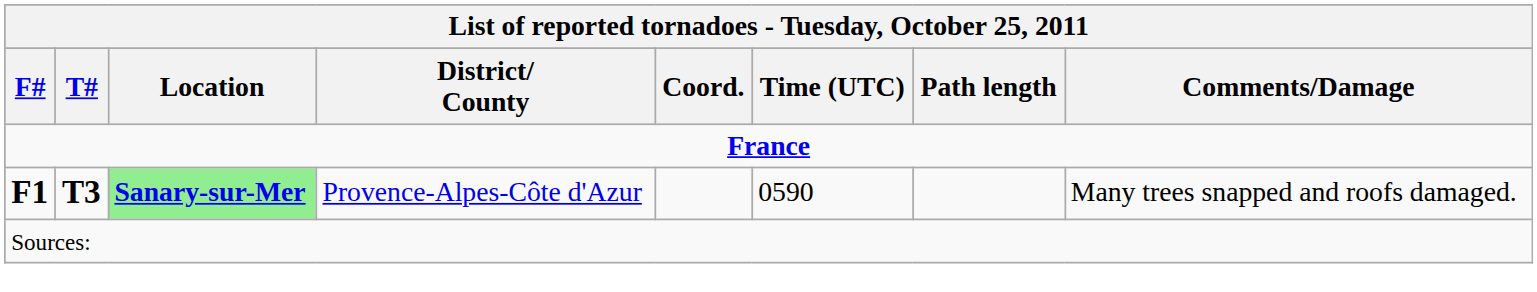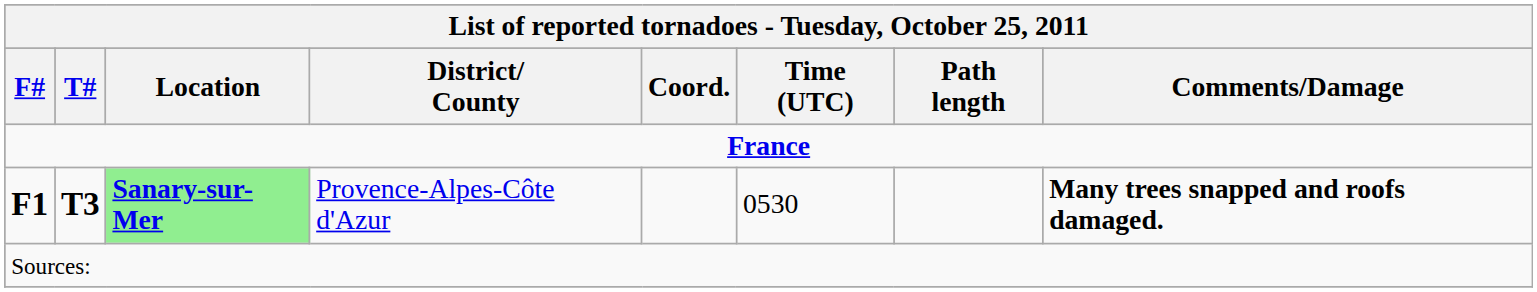(786, 192) 0590 -> (771, 204) 0530
(1294, 192) normal -> (1227, 204) bold
